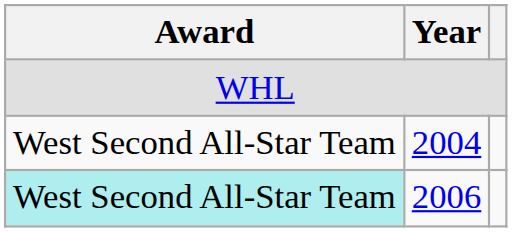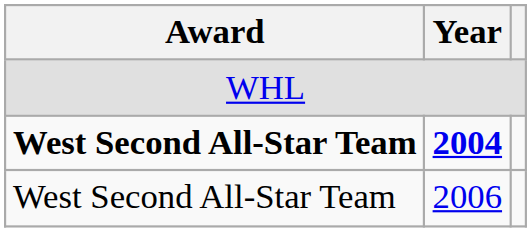(204, 142) normal -> (215, 142) bold
(447, 142) normal -> (467, 142) bold
(204, 197) paleturquoise background -> (204, 197) no background
